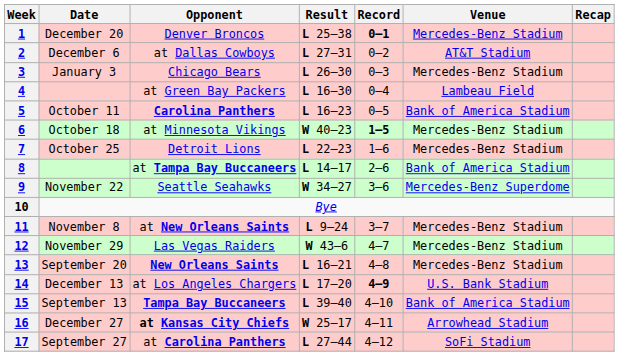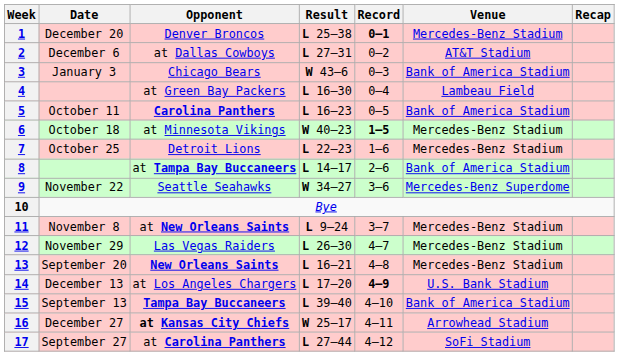(327, 72) L 26–30 -> (327, 72) W 43–6
(488, 72) Mercedes-Benz Stadium -> (488, 72) Bank of America Stadium
(327, 245) W 43–6 -> (327, 245) L 26–30
